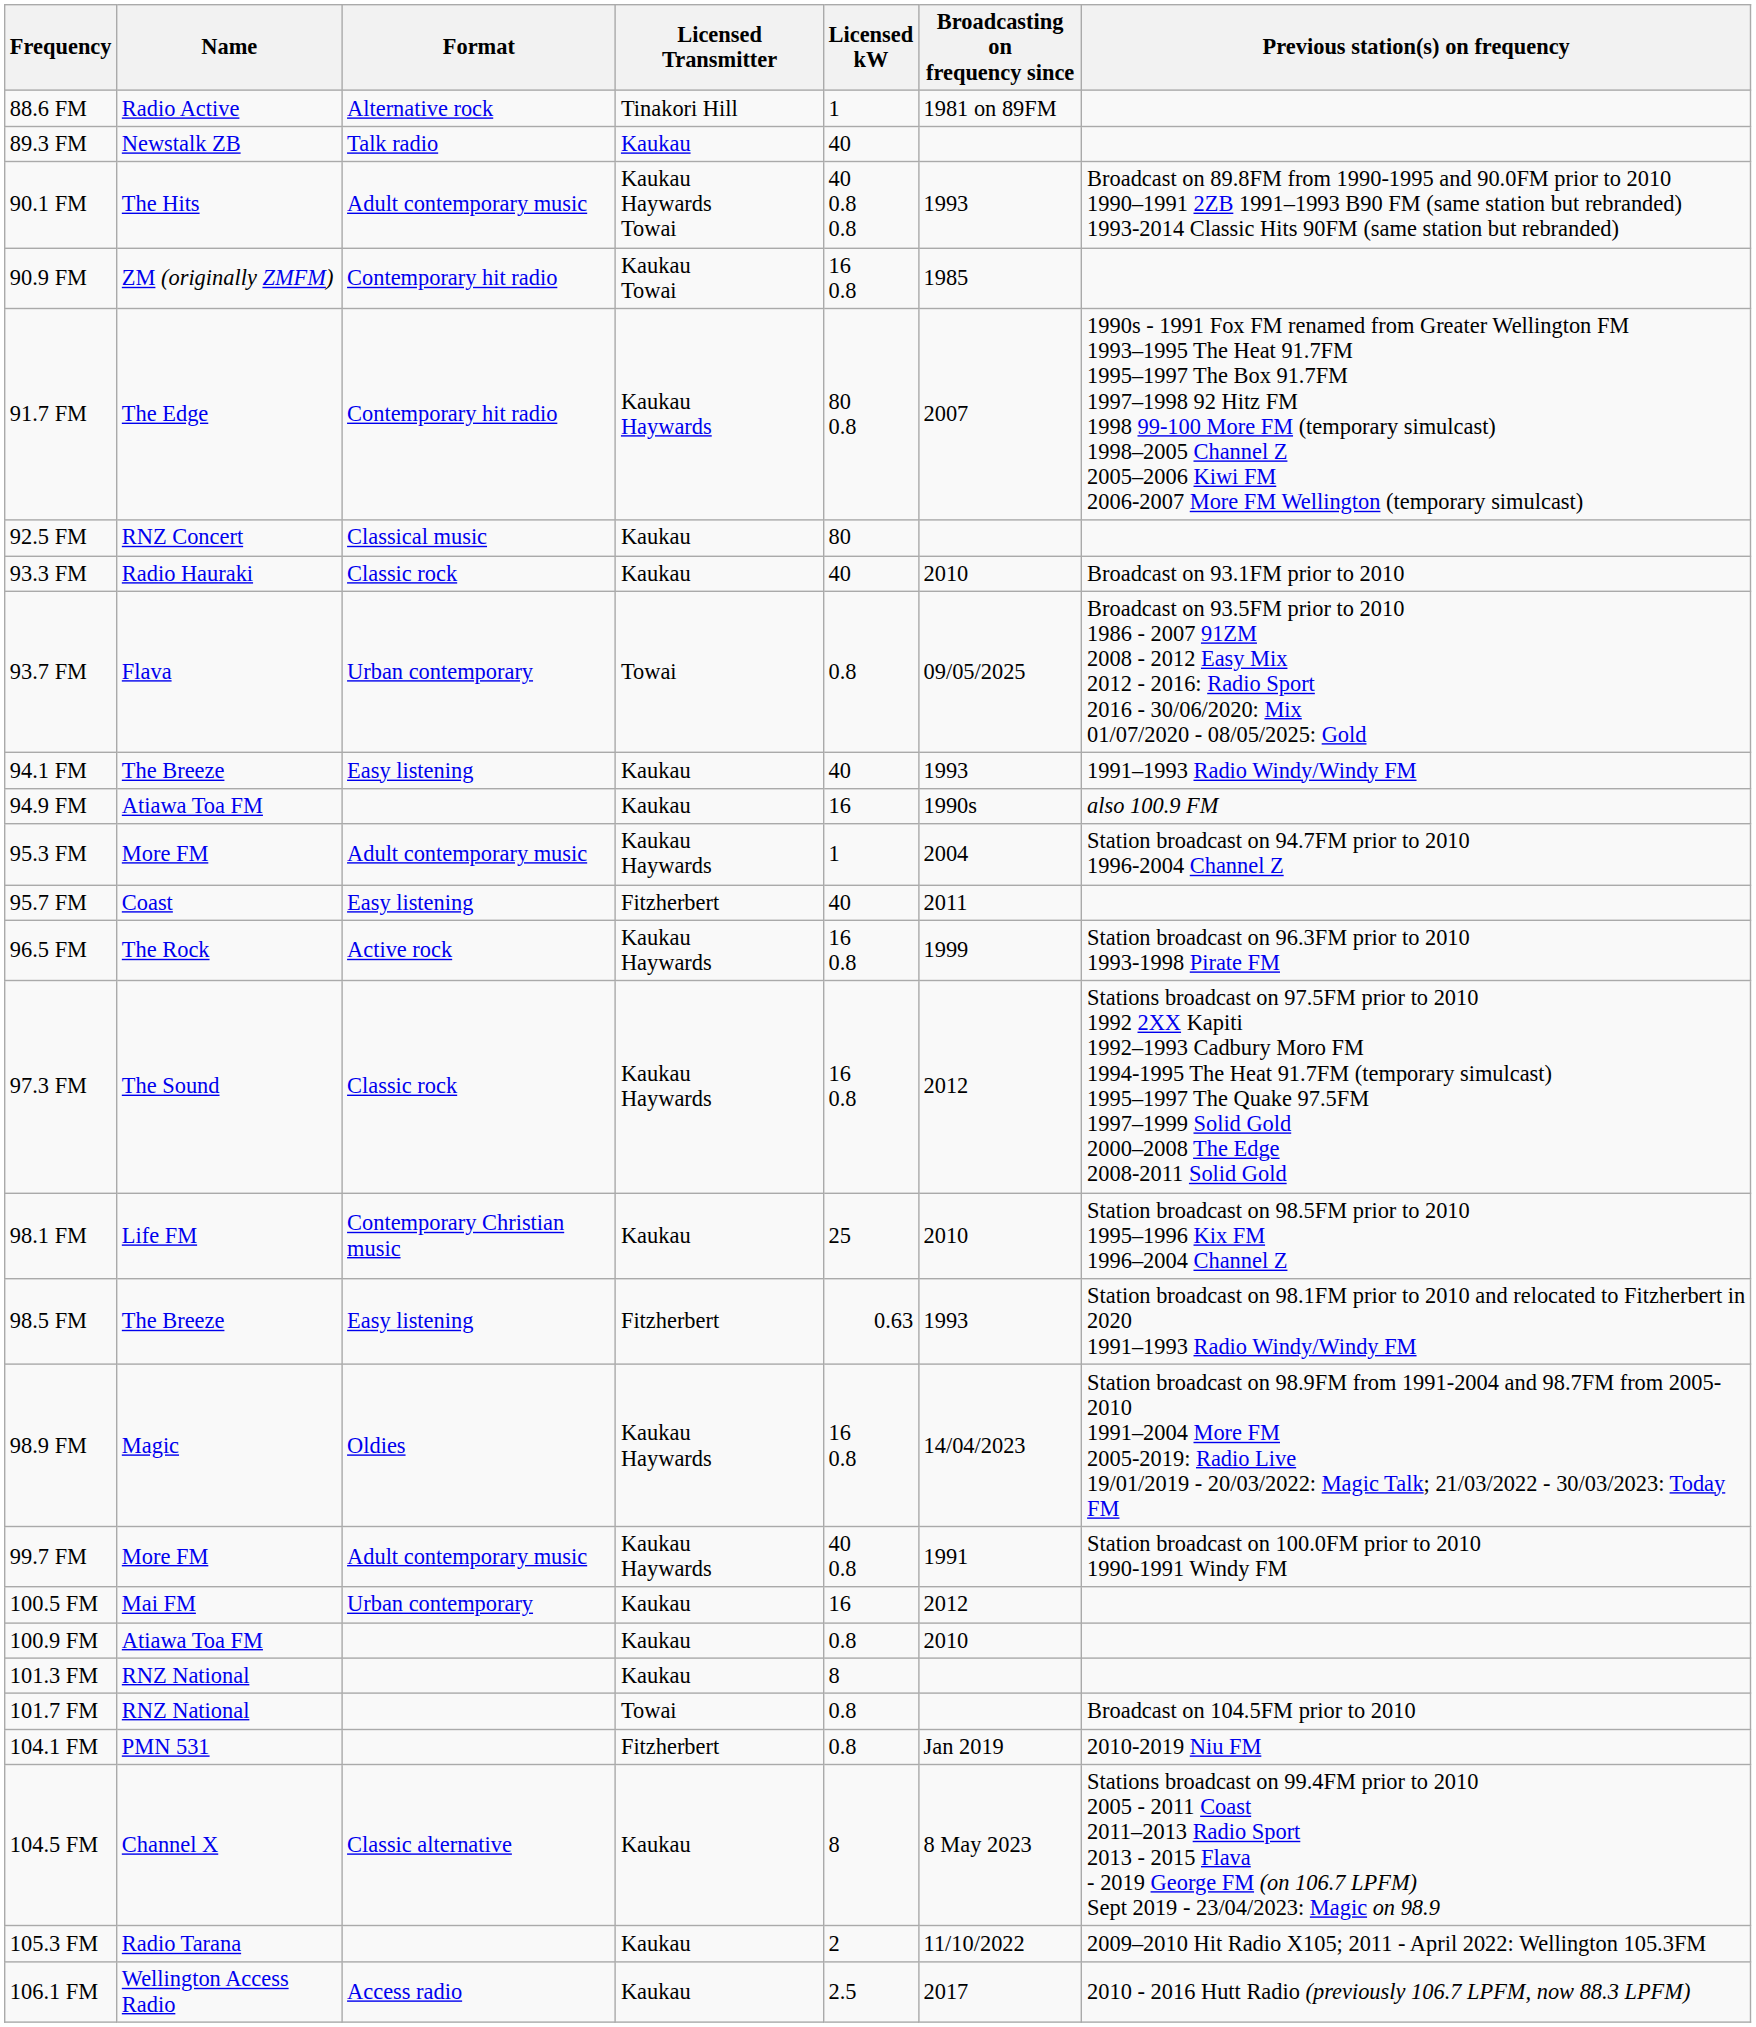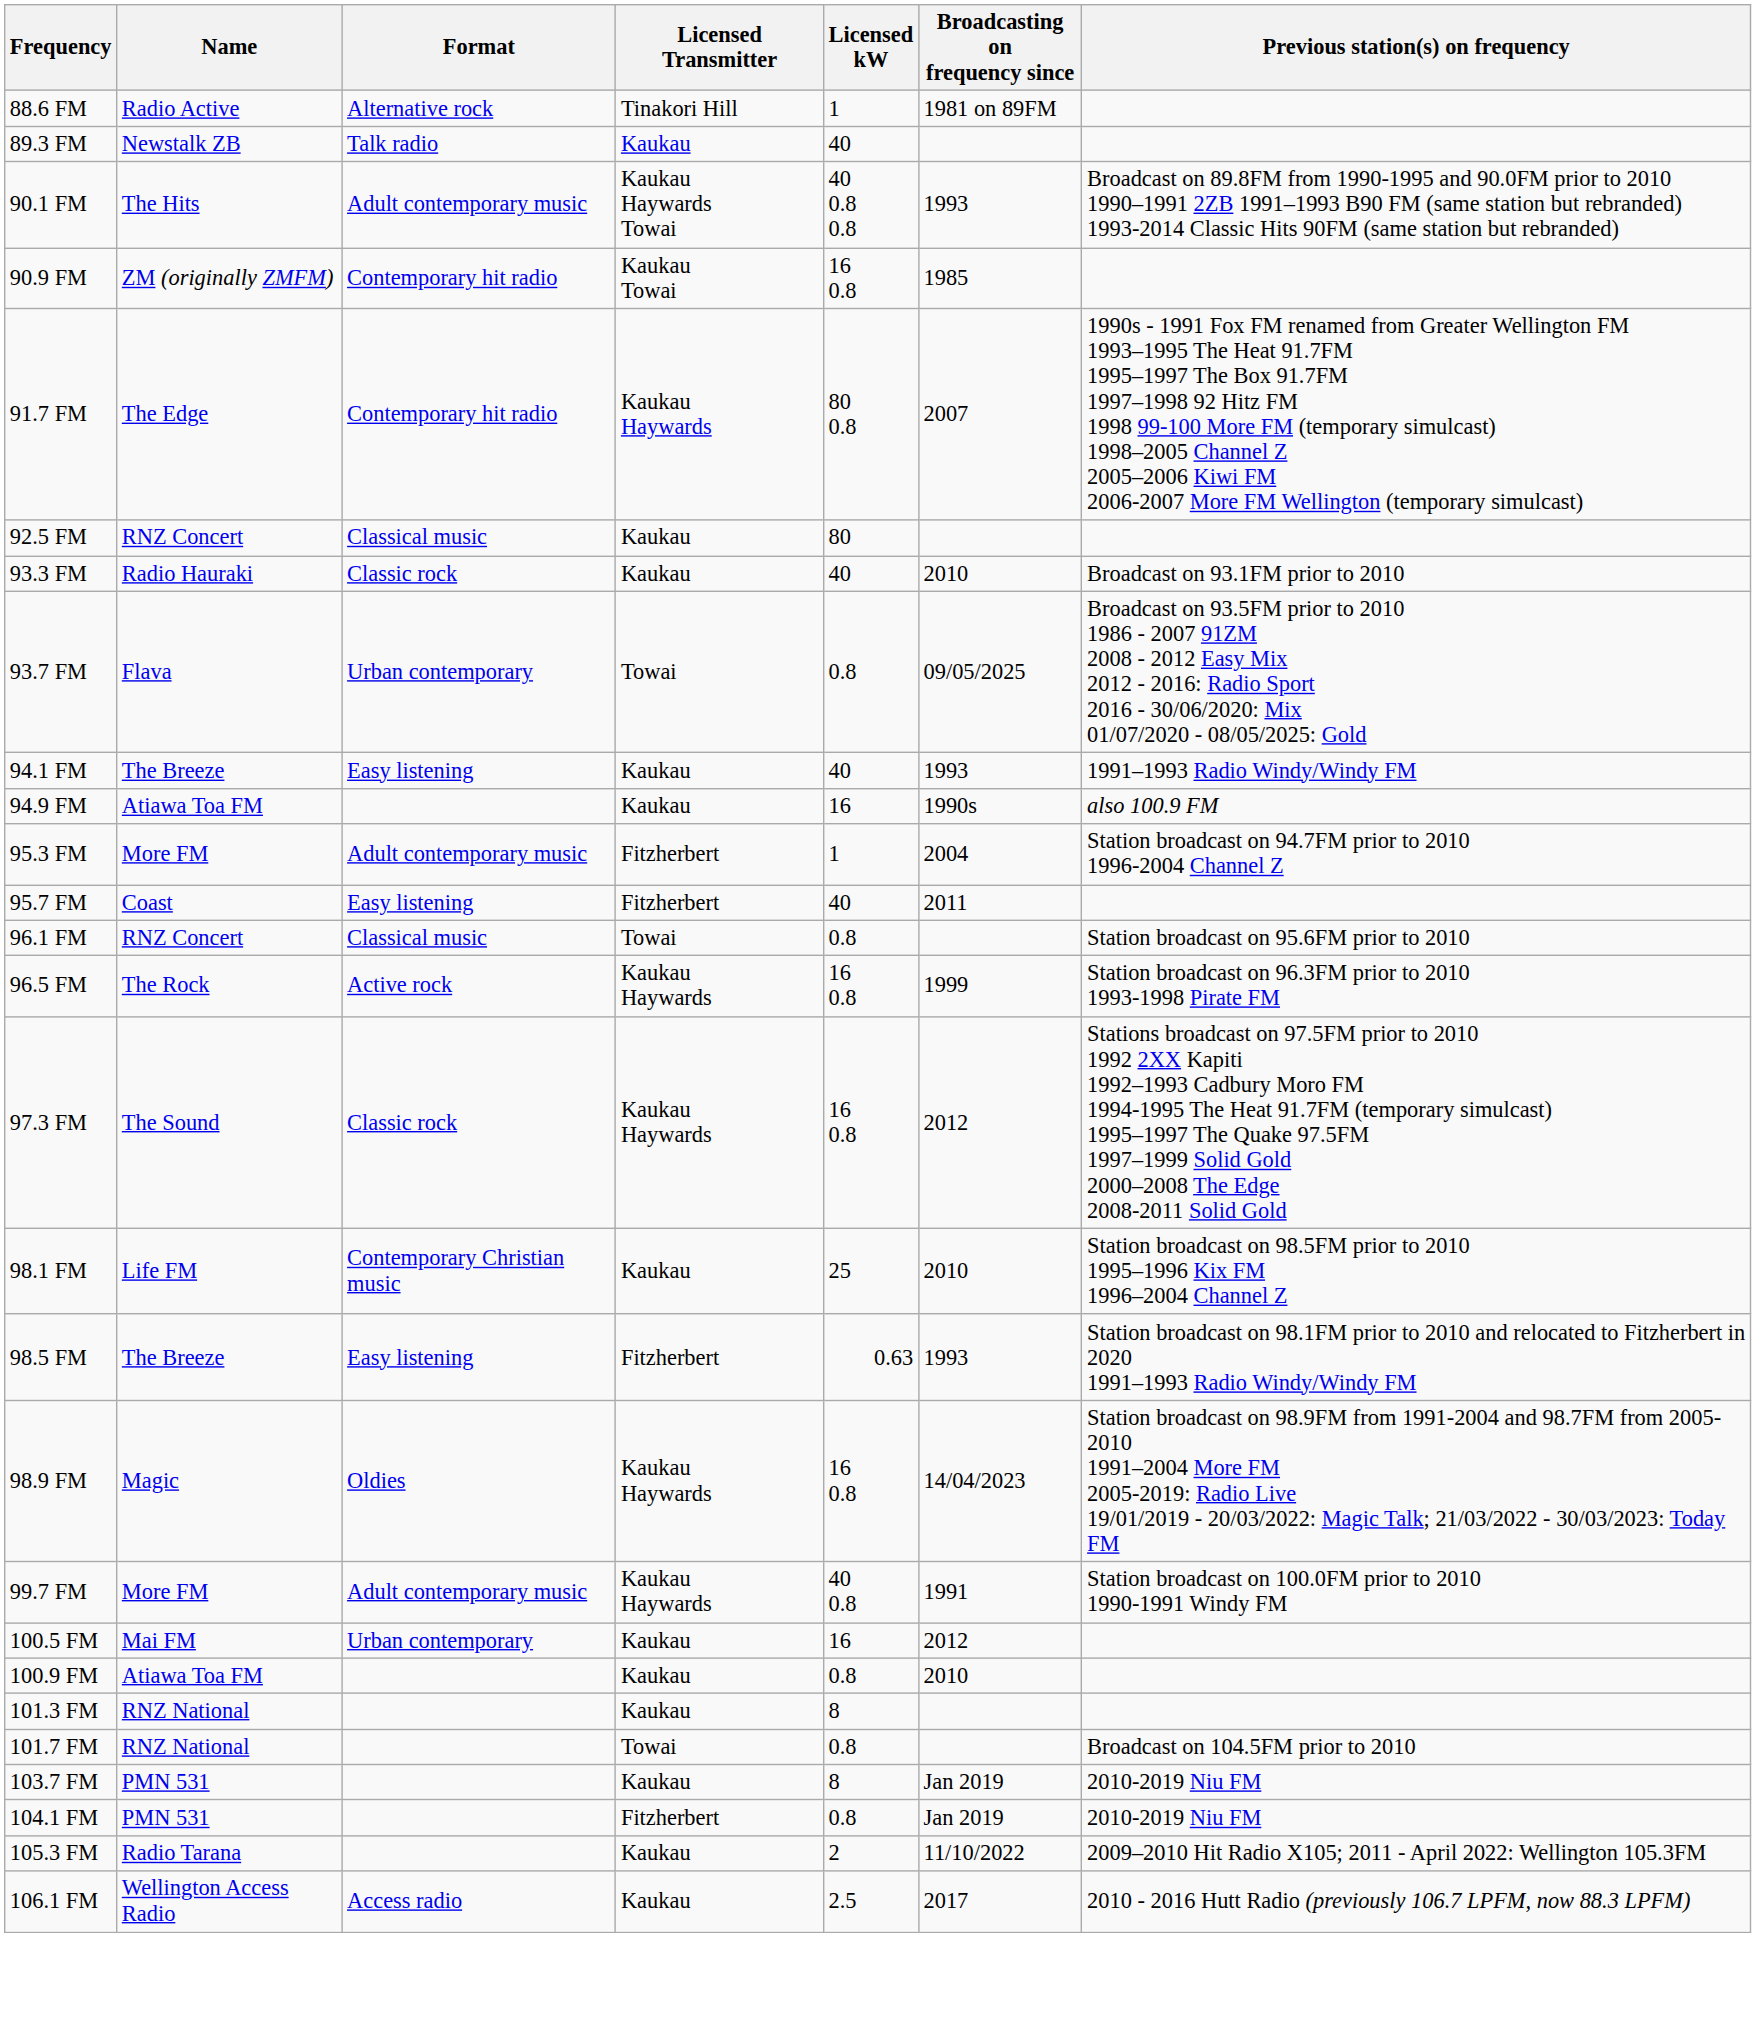(666, 854) Kaukau Haywards -> (670, 854) Fitzherbert
+ row: (48, 937)
+ row: (54, 1782)
- row: (54, 1845)
